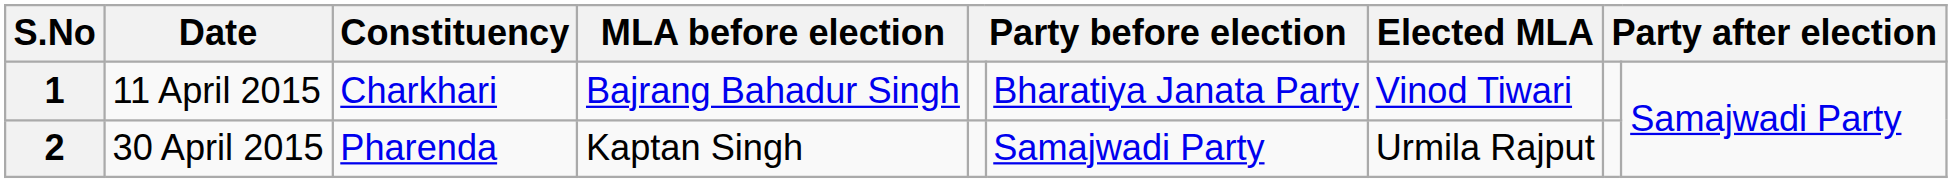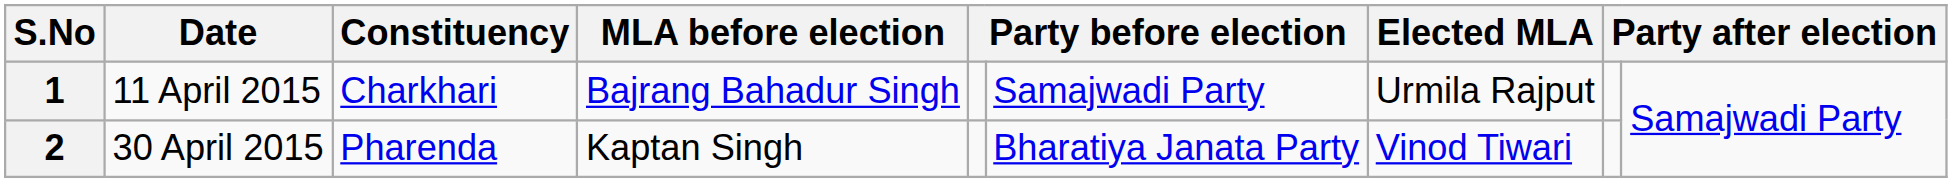(1176, 90) Bharatiya Janata Party -> (1129, 90) Samajwadi Party
(1474, 90) Vinod Tiwari -> (1485, 90) Urmila Rajput
(1129, 147) Samajwadi Party -> (1176, 147) Bharatiya Janata Party
(1485, 147) Urmila Rajput -> (1474, 147) Vinod Tiwari
